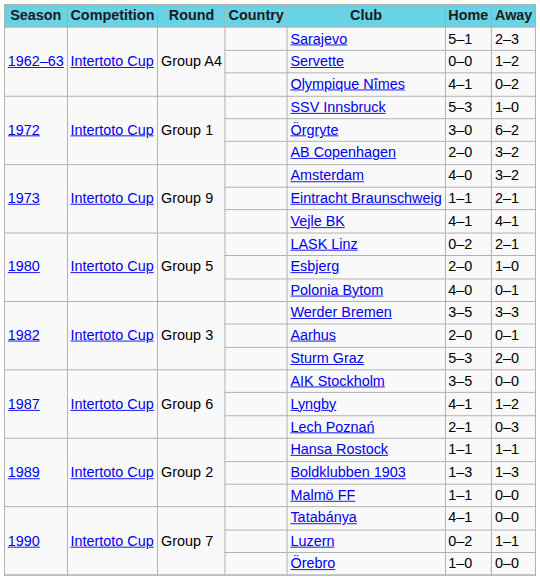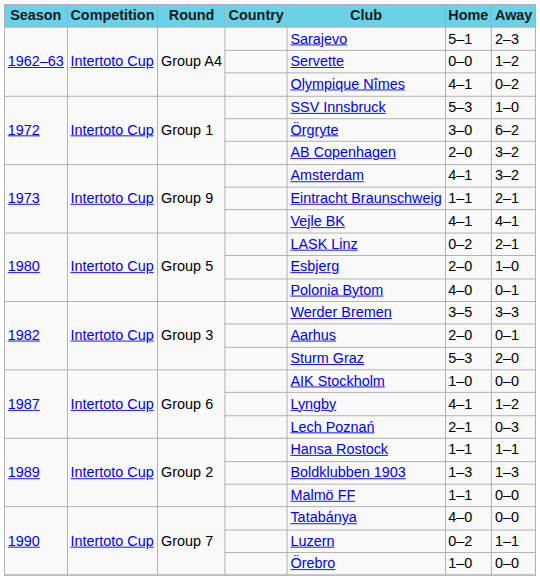(460, 175) 4–0 -> (460, 175) 4–1
(460, 381) 3–5 -> (460, 381) 1–0
(460, 518) 4–1 -> (460, 518) 4–0
